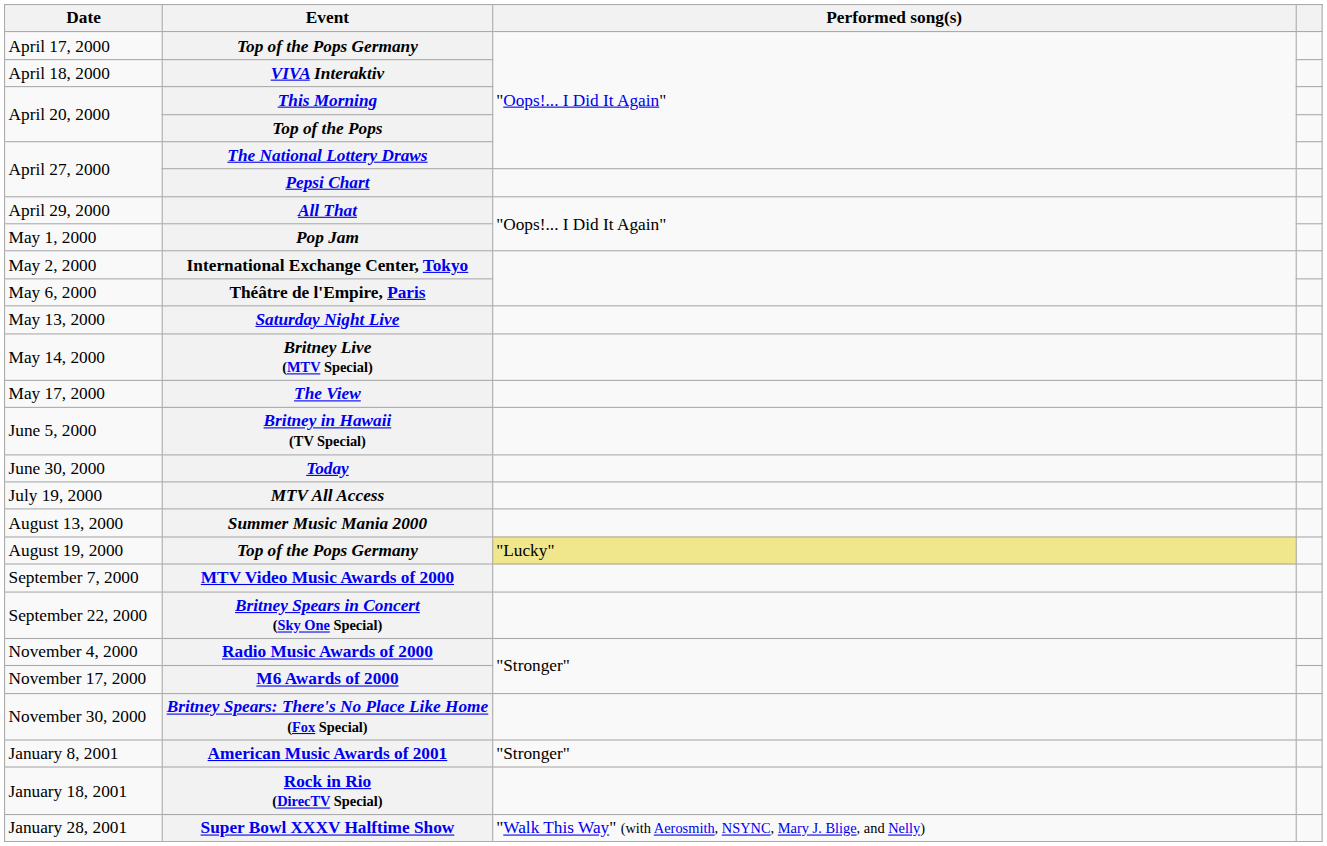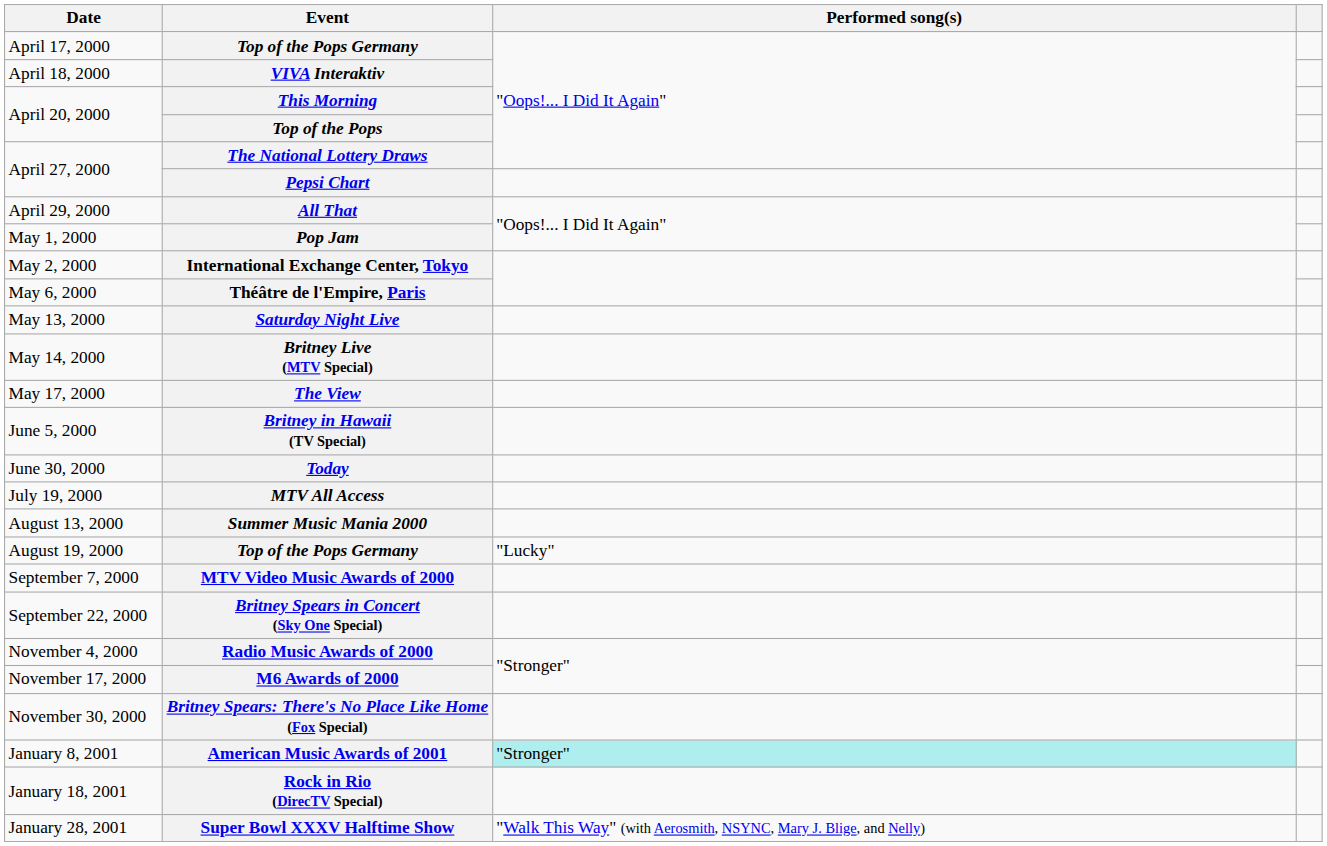(525, 550) khaki background -> (525, 550) no background
(533, 753) no background -> (533, 753) paleturquoise background
